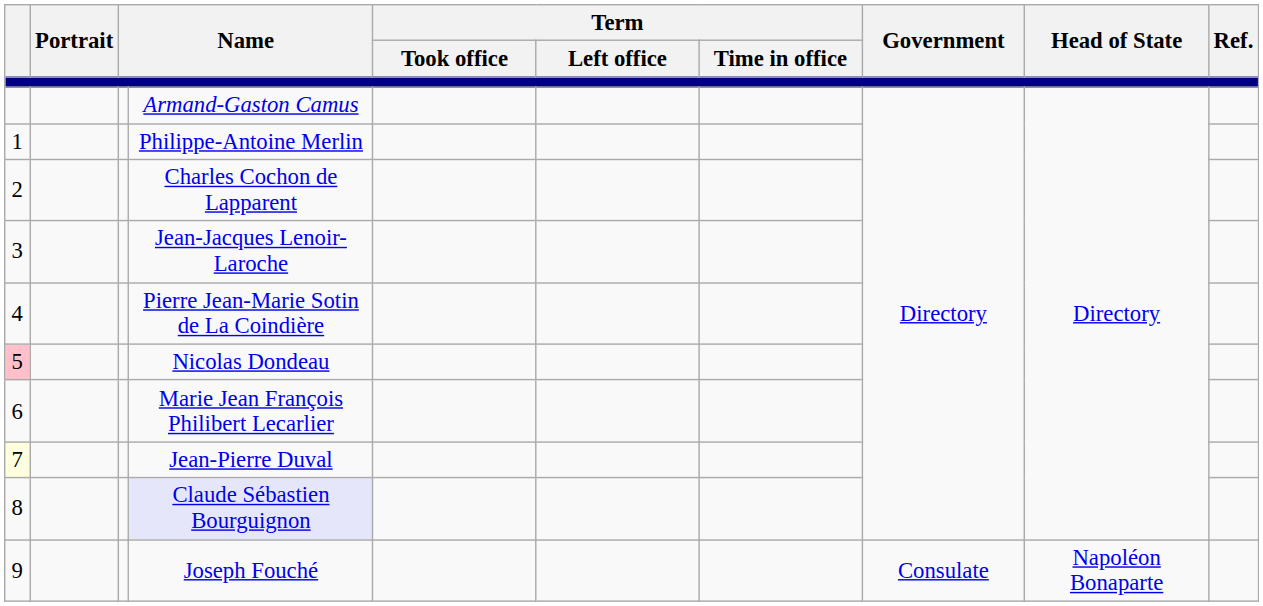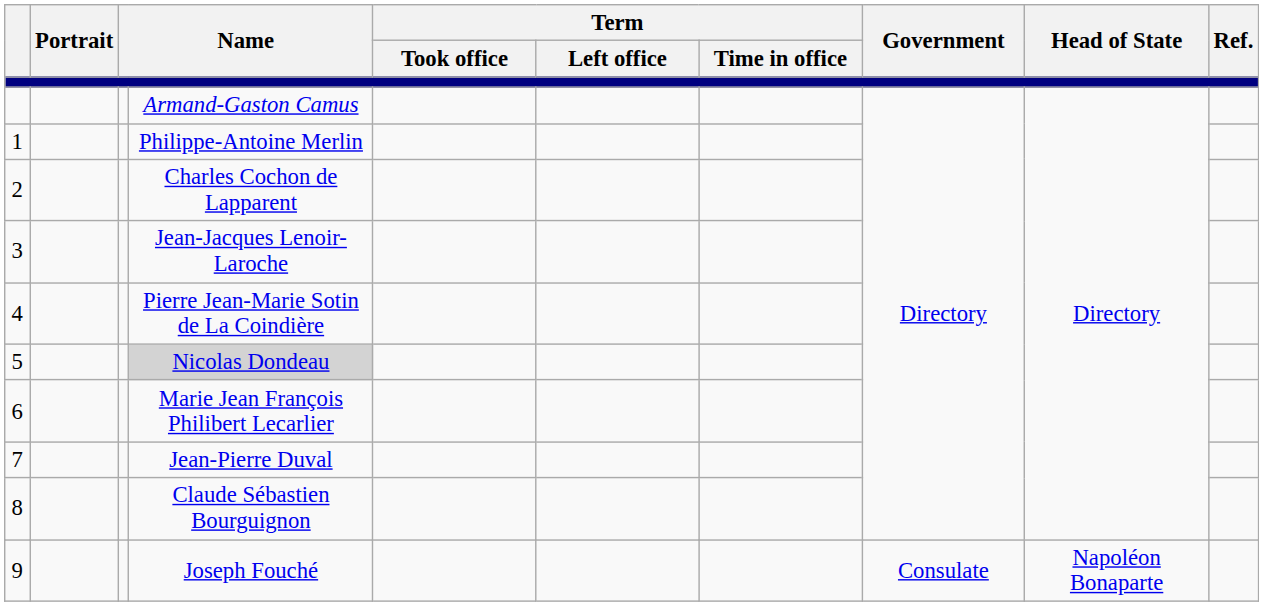(17, 361) pink background -> (17, 361) no background
(251, 361) no background -> (251, 361) lightgrey background
(17, 459) lightyellow background -> (17, 459) no background
(251, 508) lavender background -> (251, 508) no background
